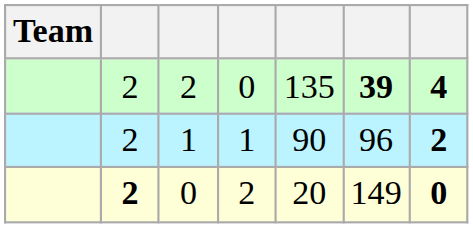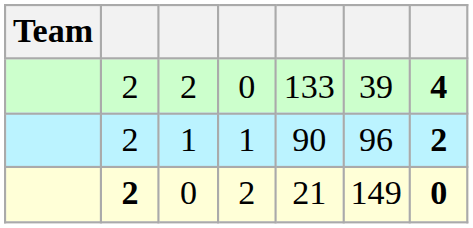(309, 85) 135 -> (309, 85) 133
(376, 85) bold -> (376, 85) normal
(309, 193) 20 -> (309, 193) 21
